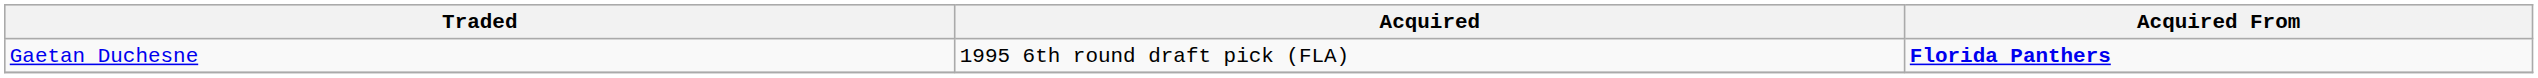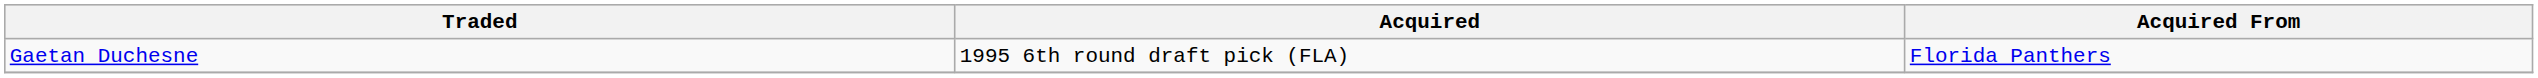(2010, 56) bold -> (2010, 56) normal
